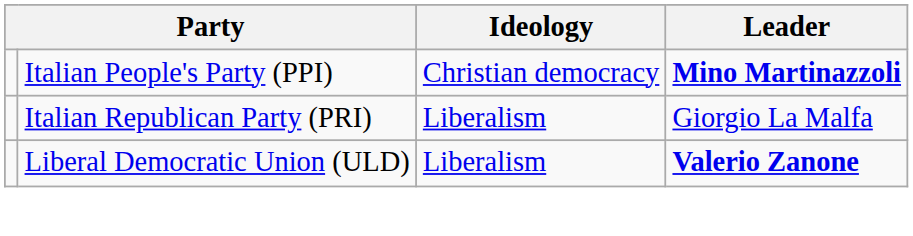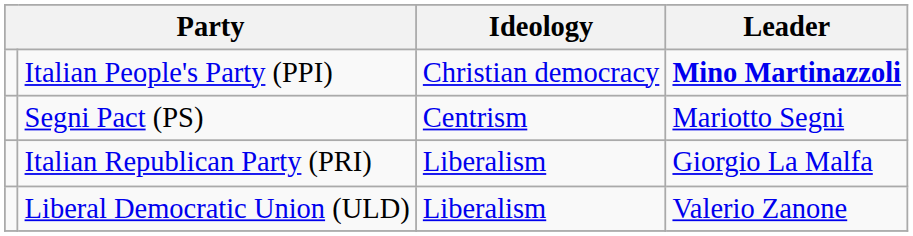+ row: (114, 117)
(766, 162) bold -> (760, 207) normal
